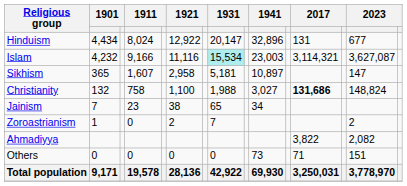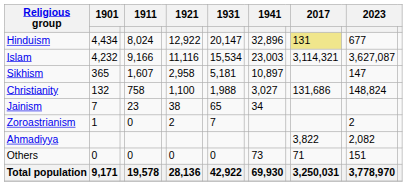(302, 40) no background -> (302, 40) khaki background
(226, 57) paleturquoise background -> (226, 57) no background
(312, 90) bold -> (312, 90) normal
